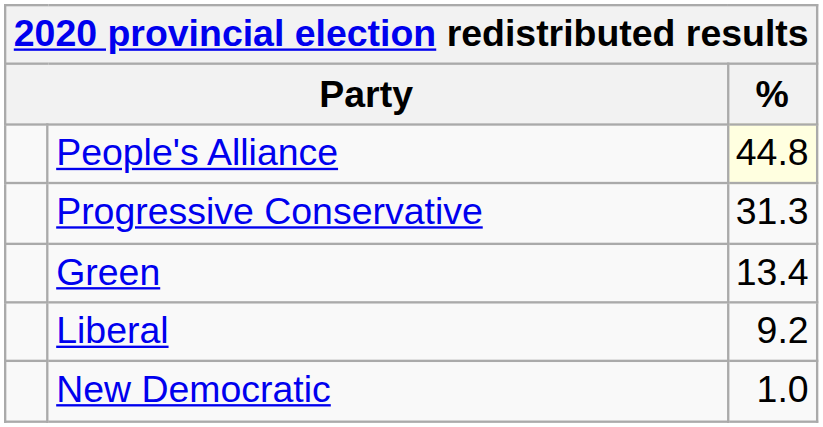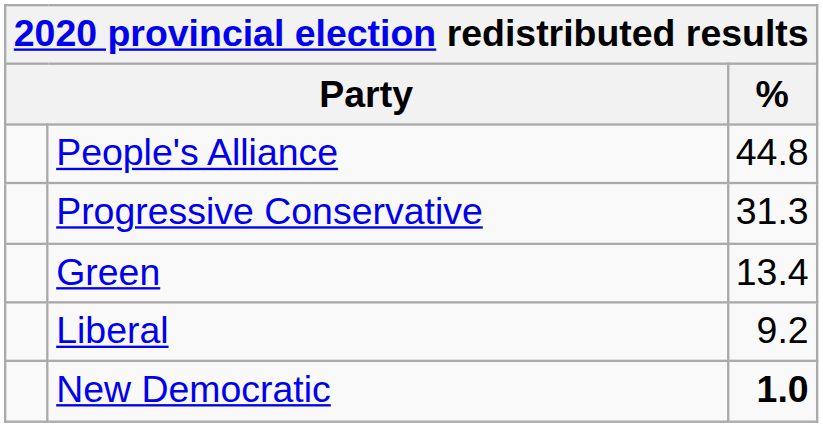(772, 152) lightyellow background -> (772, 152) no background
(783, 390) normal -> (783, 390) bold
